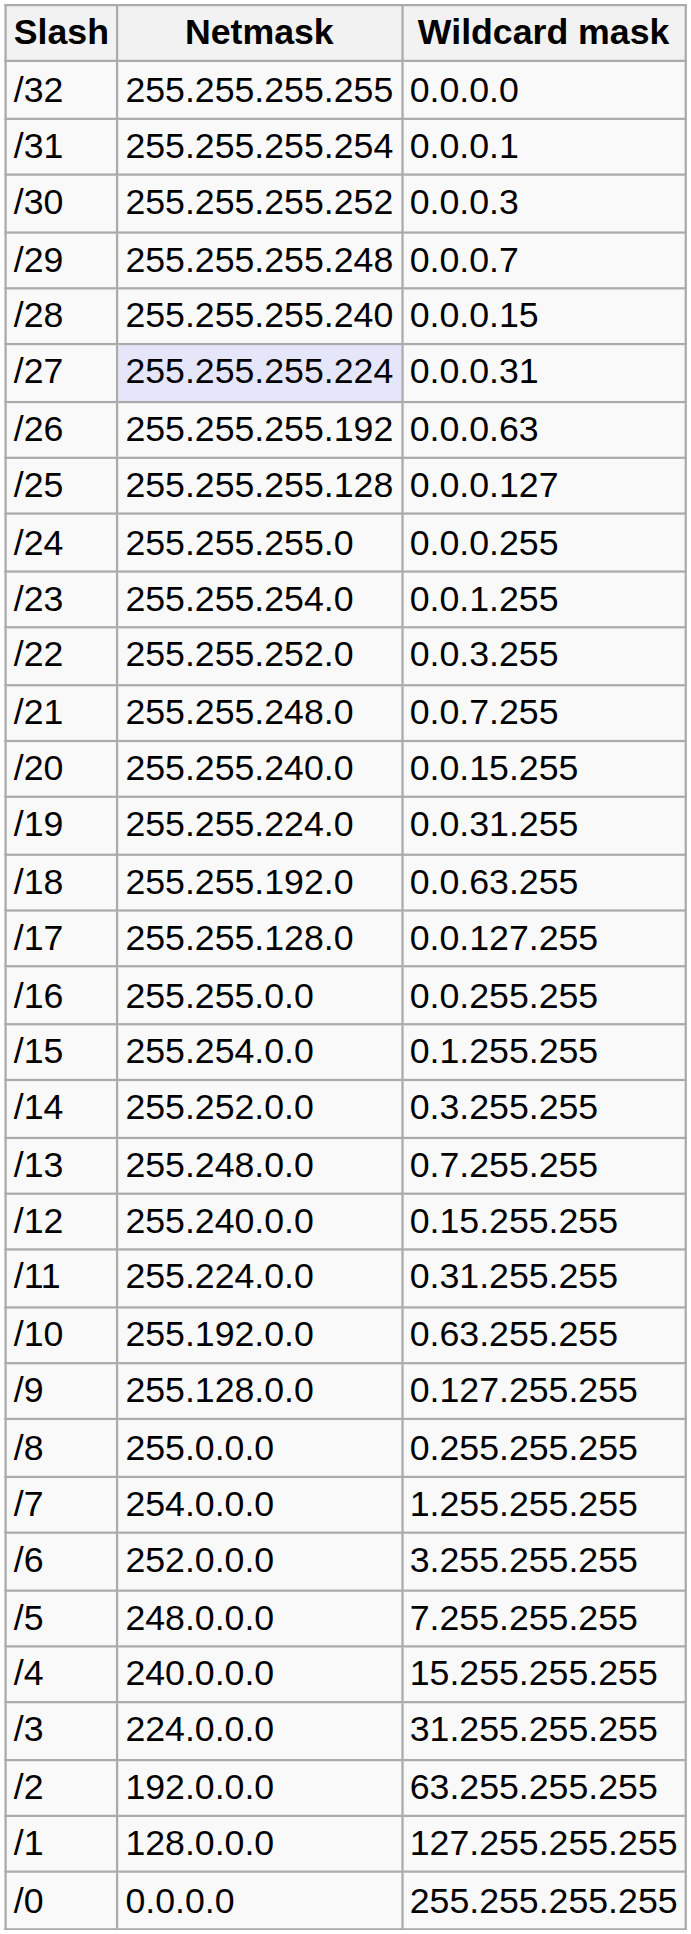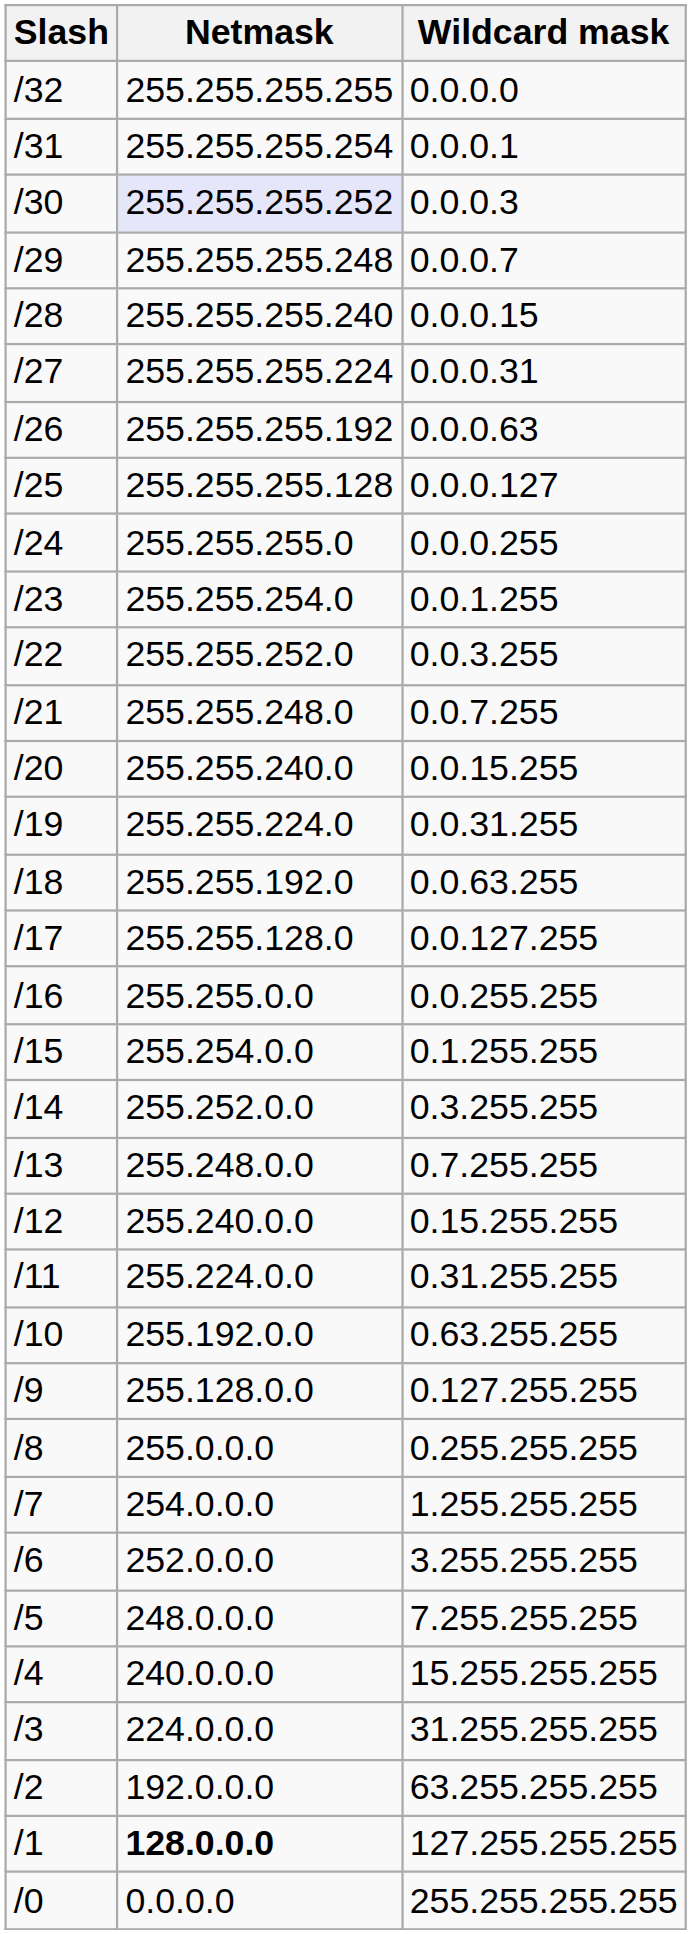(259, 202) no background -> (259, 202) lavender background
(259, 372) lavender background -> (259, 372) no background
(200, 1843) normal -> (200, 1843) bold
